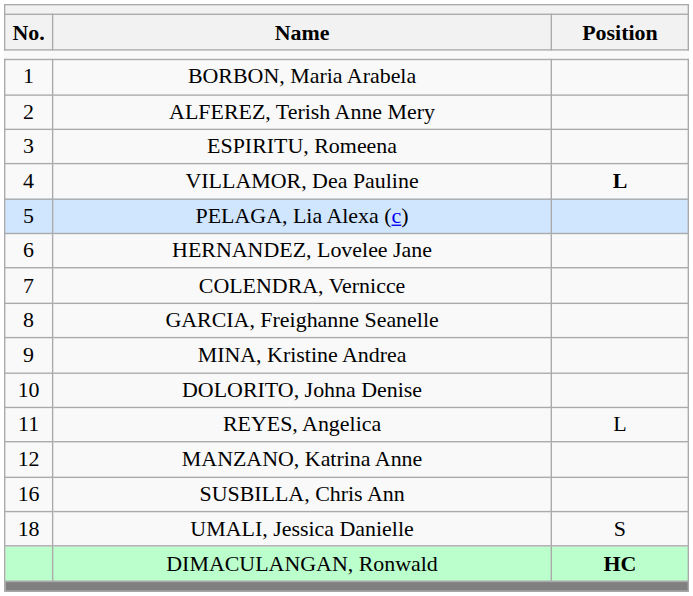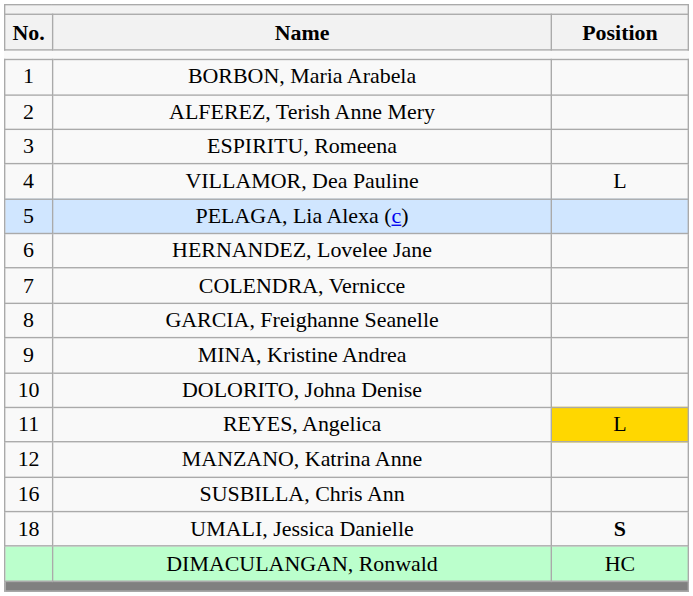(620, 181) bold -> (620, 181) normal
(620, 424) no background -> (620, 424) gold background
(620, 528) normal -> (620, 528) bold
(620, 563) bold -> (620, 563) normal
